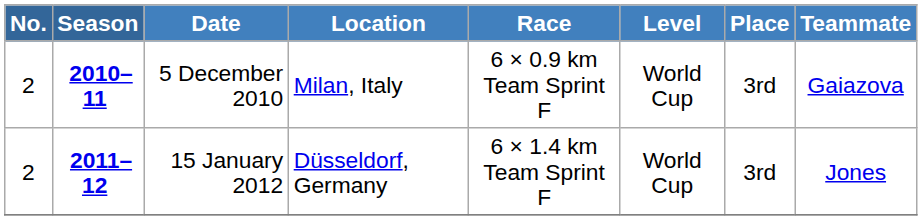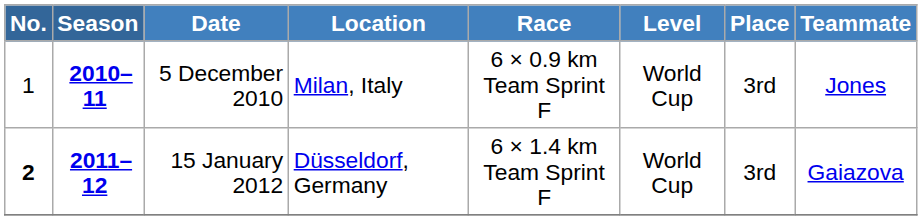(28, 85) 2 -> (28, 85) 1
(856, 85) Gaiazova -> (856, 85) Jones
(28, 172) normal -> (28, 172) bold
(856, 172) Jones -> (856, 172) Gaiazova
